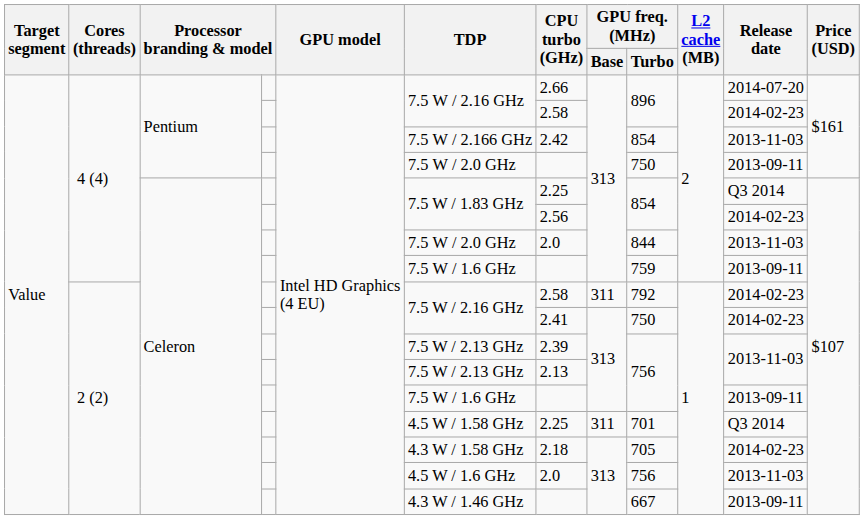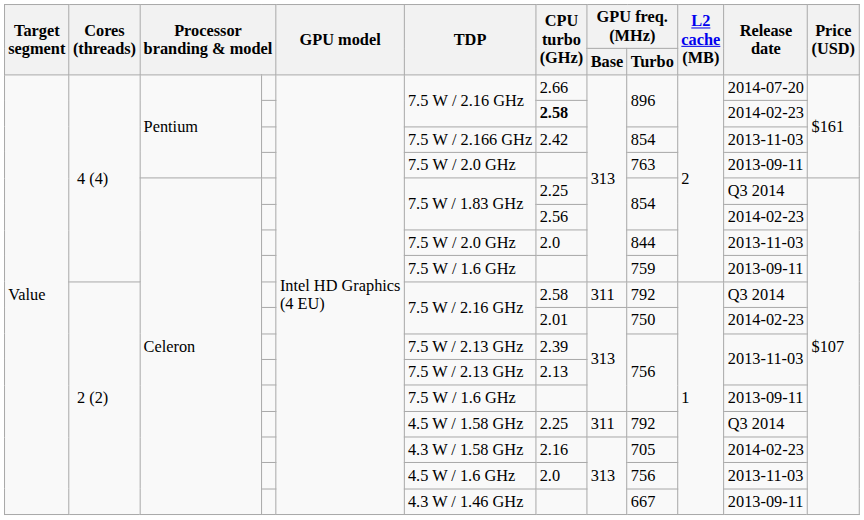(554, 113) normal -> (554, 113) bold
(643, 165) 750 -> (643, 165) 763
(766, 294) 2014-02-23 -> (756, 294) Q3 2014
(554, 320) 2.41 -> (554, 320) 2.01
(643, 424) 701 -> (643, 424) 792
(554, 449) 2.18 -> (554, 449) 2.16
